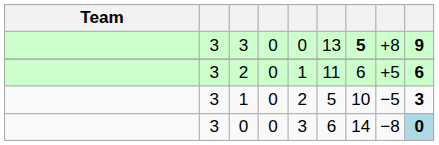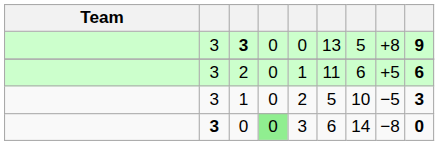(244, 45) normal -> (244, 45) bold
(361, 45) bold -> (361, 45) normal
(214, 126) normal -> (214, 126) bold
(273, 126) no background -> (273, 126) lightgreen background
(419, 126) lightblue background -> (419, 126) no background
